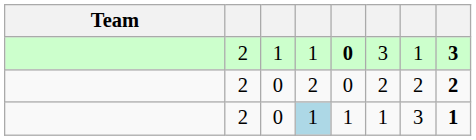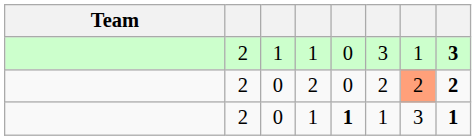(348, 53) bold -> (348, 53) normal
(418, 85) no background -> (418, 85) lightsalmon background
(313, 118) lightblue background -> (313, 118) no background
(348, 118) normal -> (348, 118) bold
